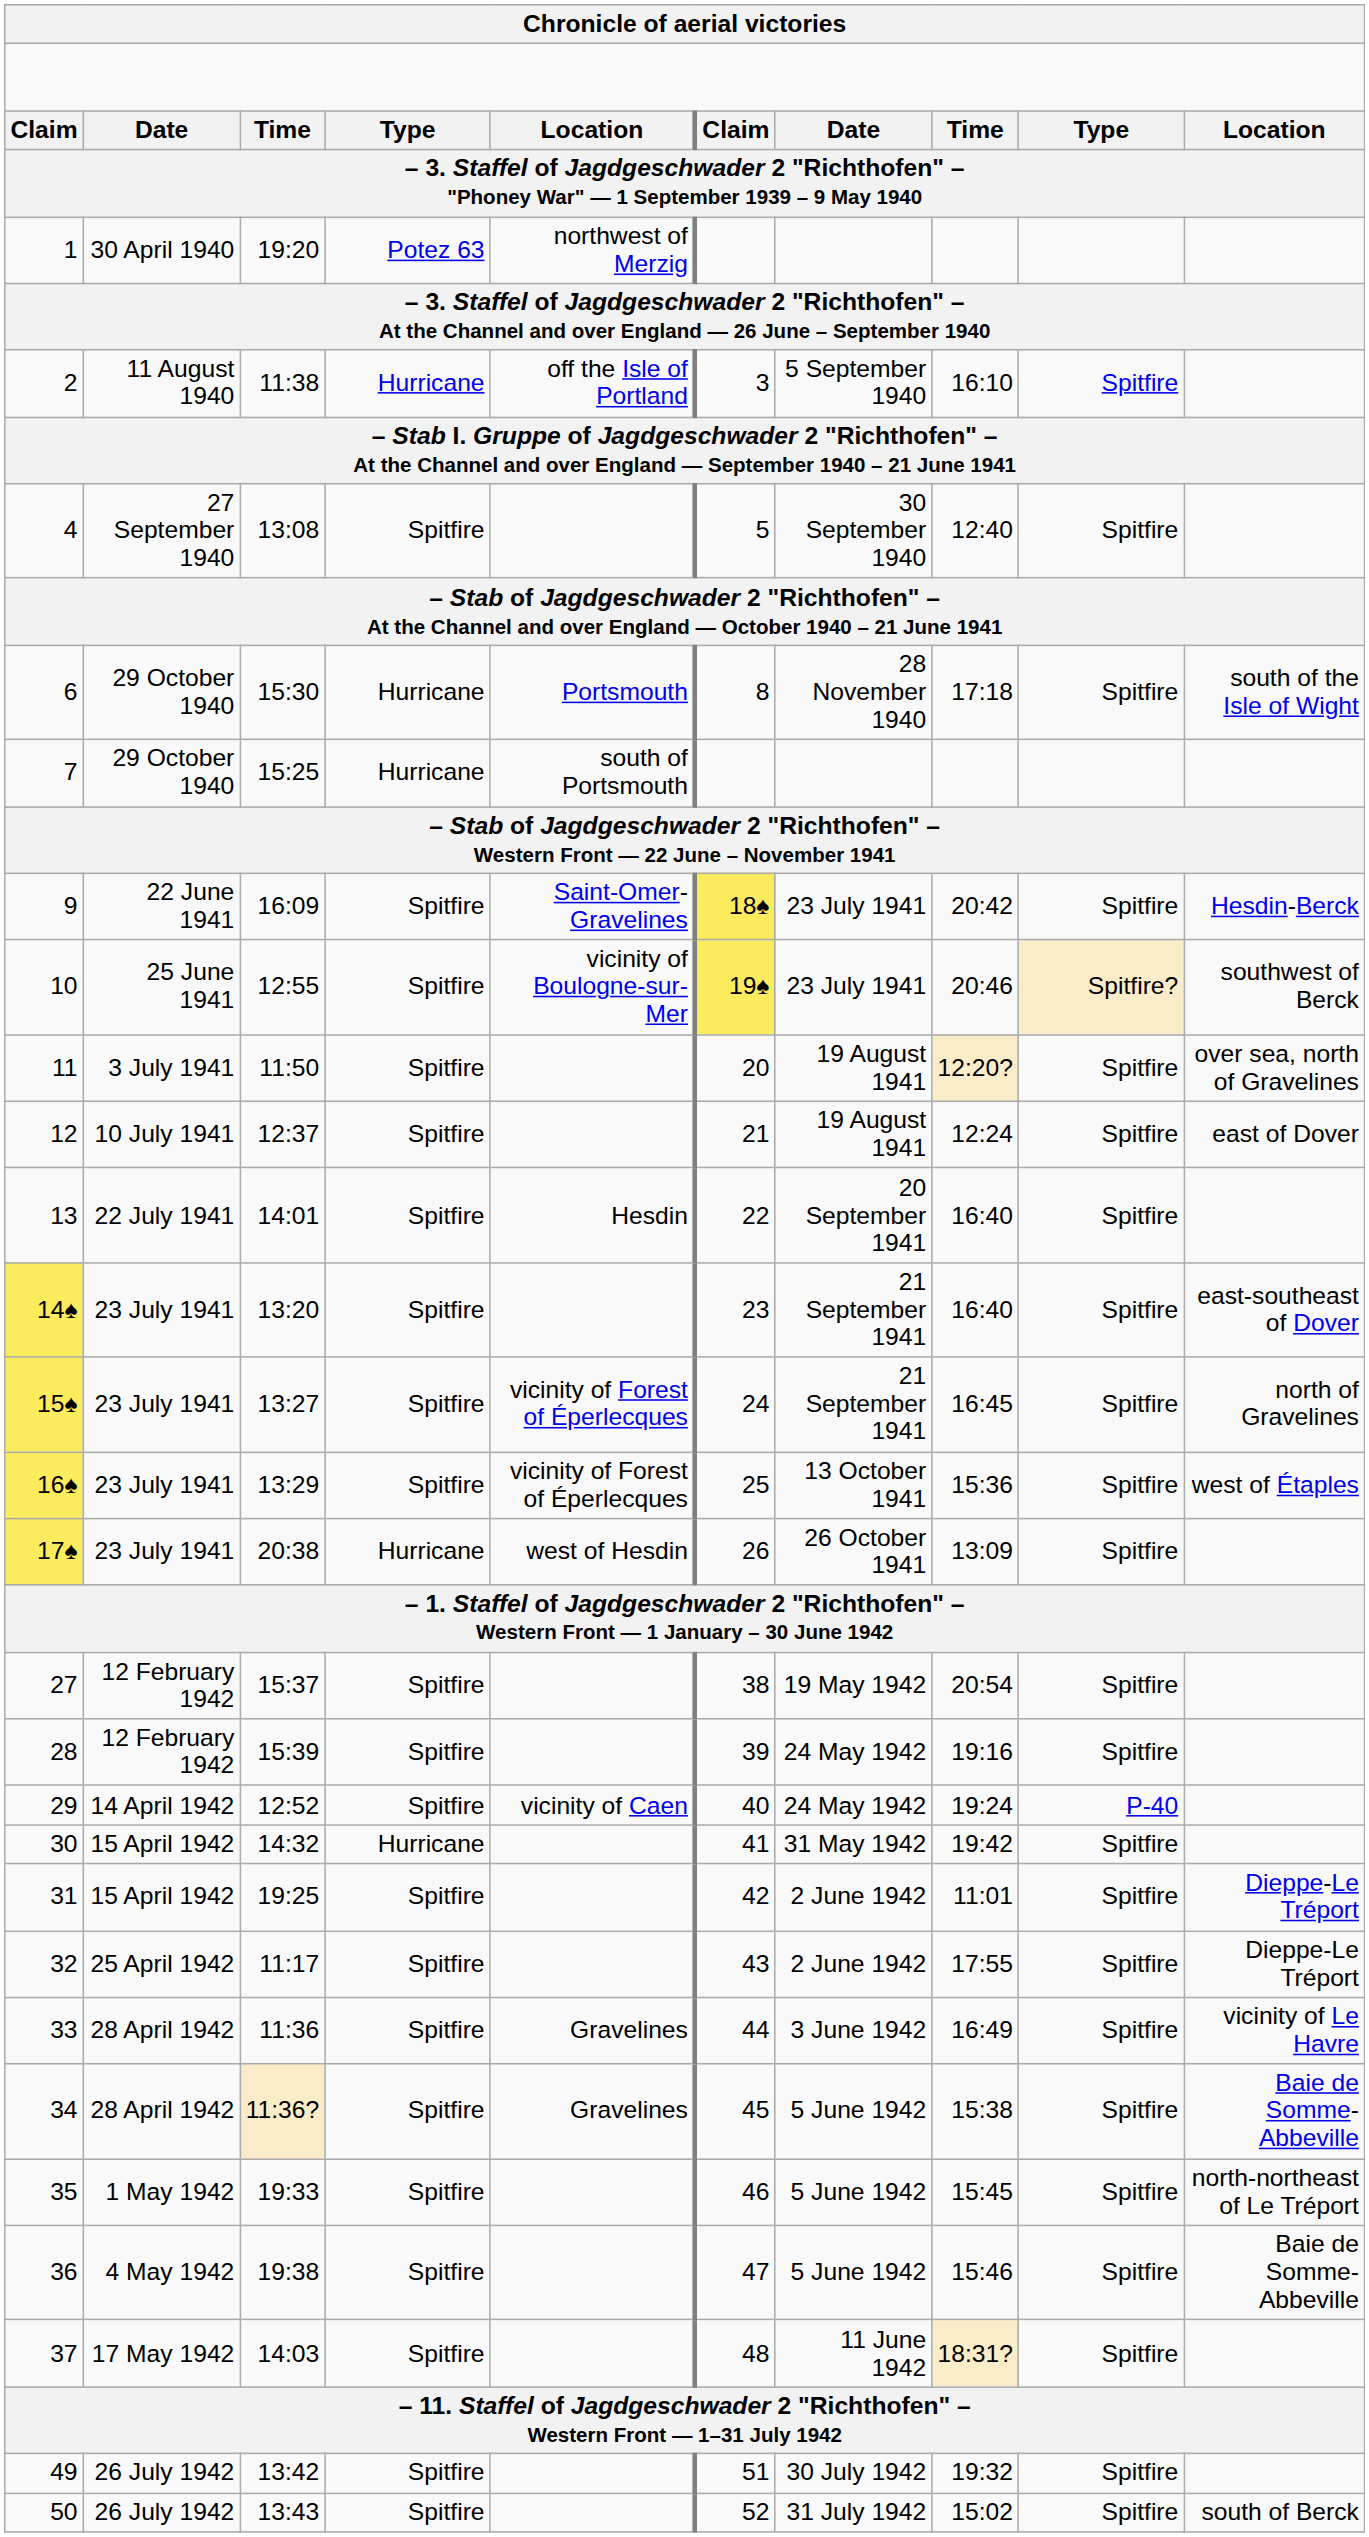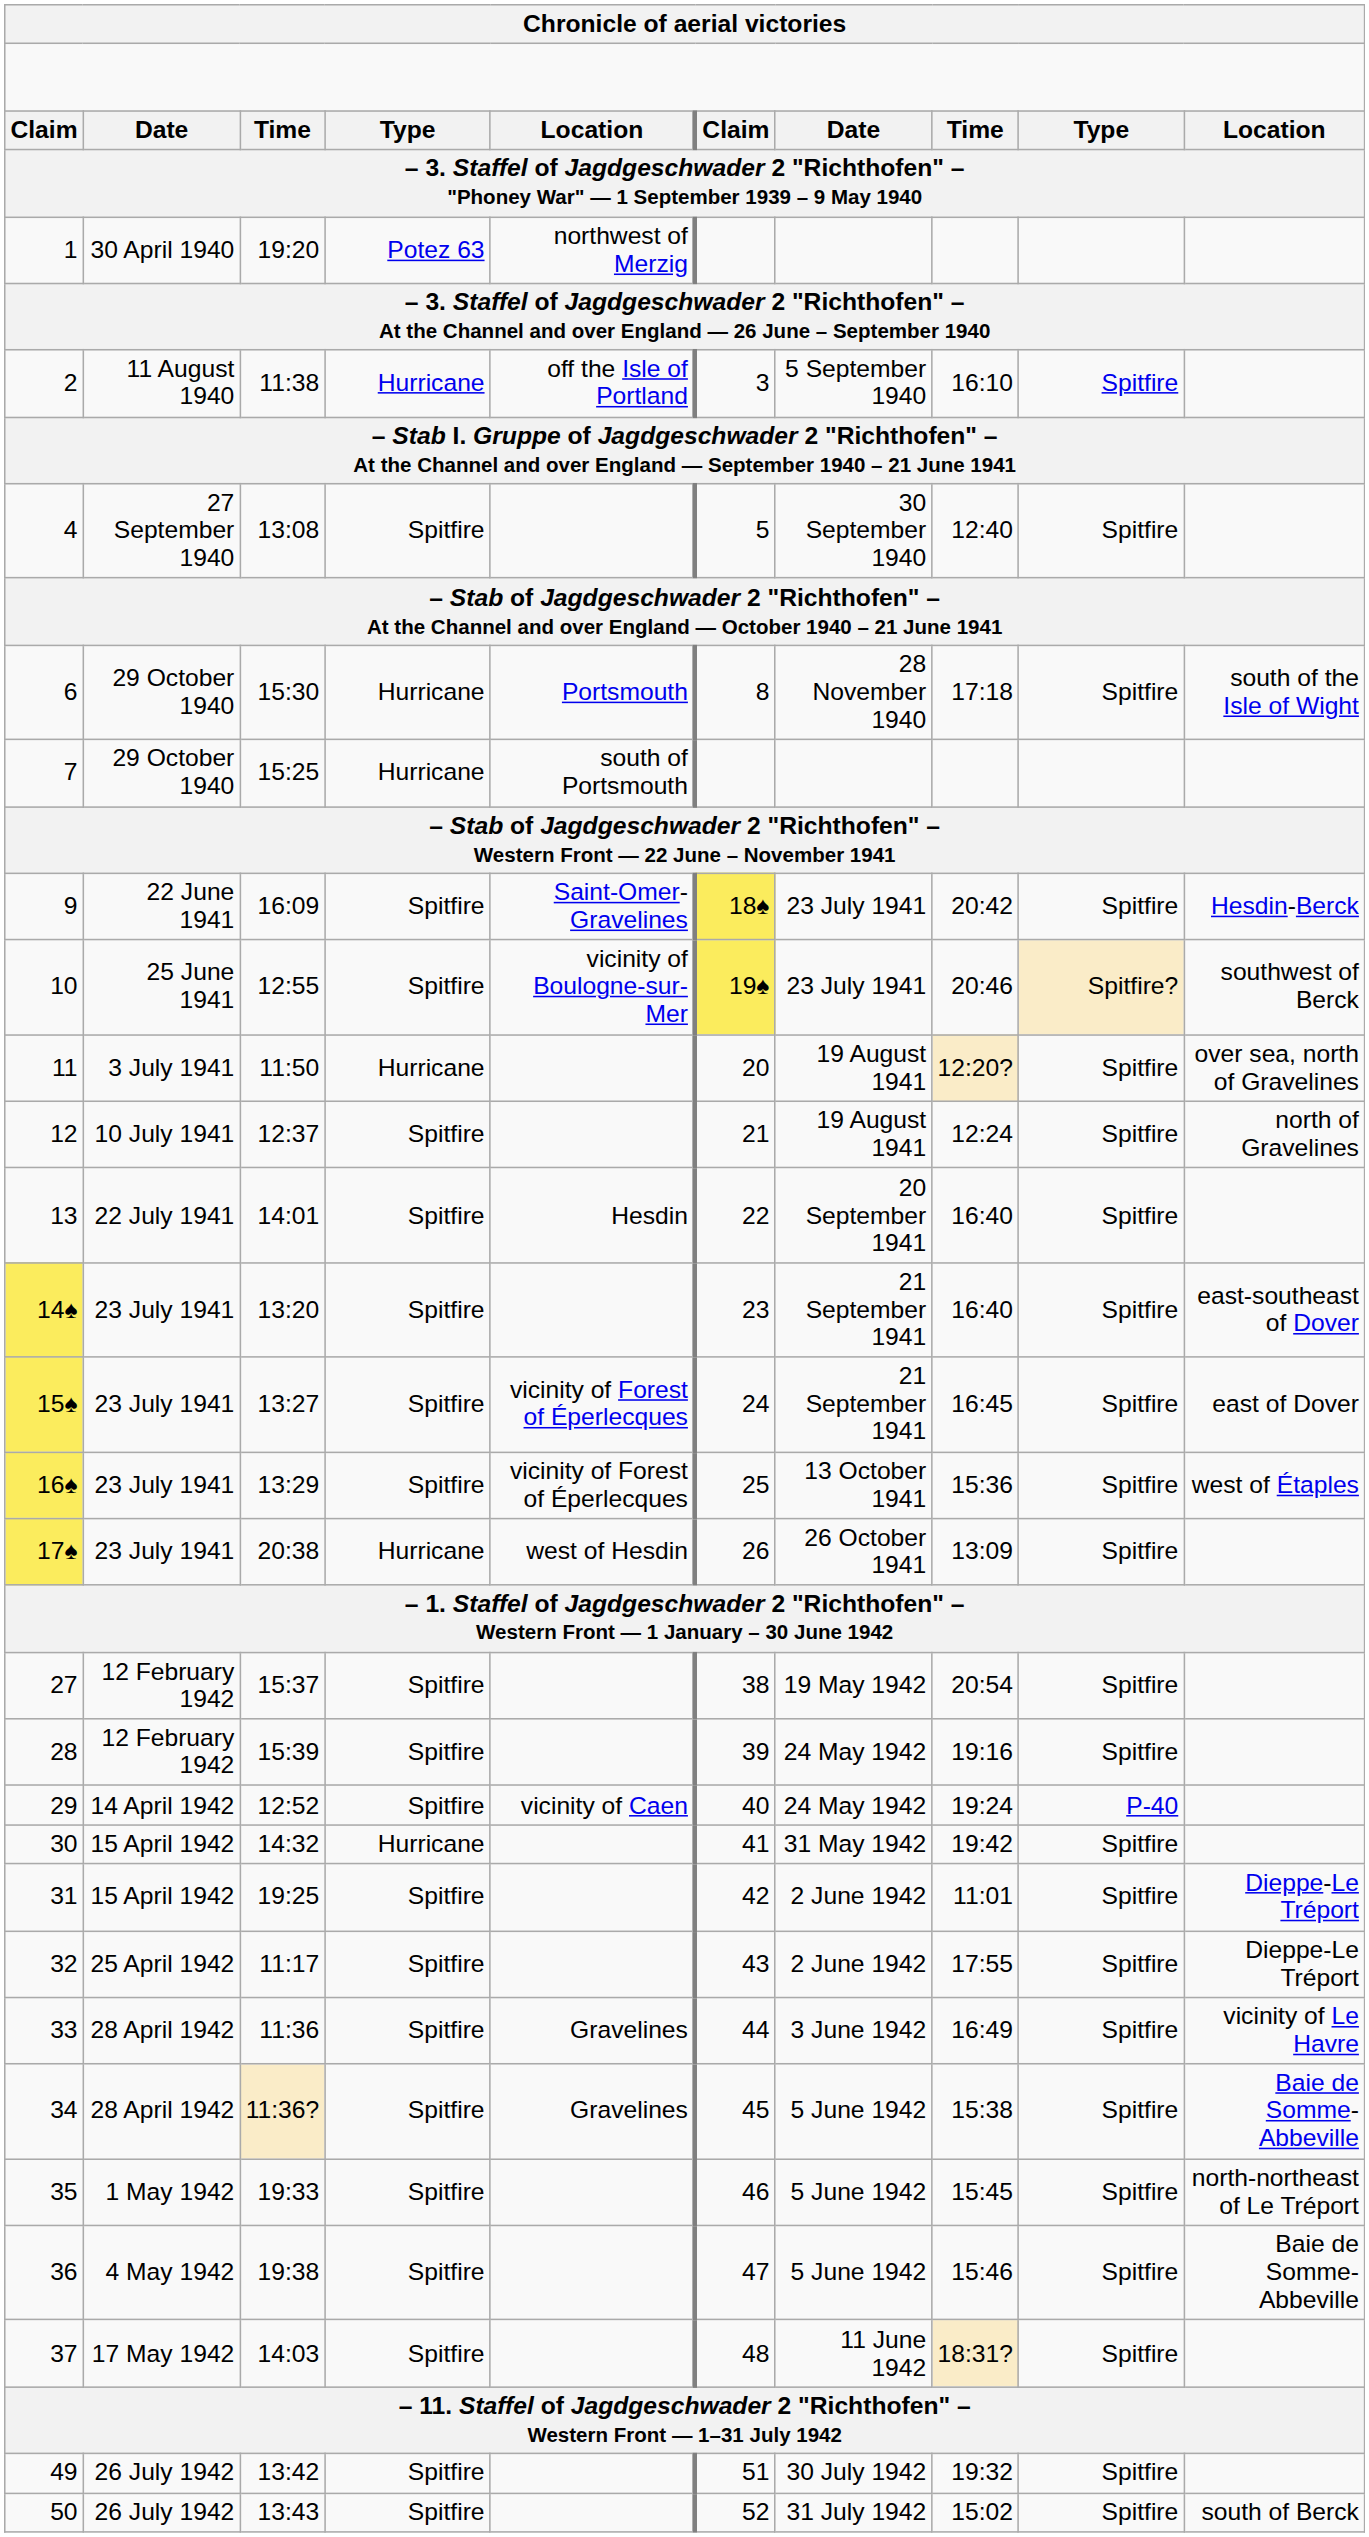(446, 1067) Spitfire -> (431, 1067) Hurricane
(1286, 1134) east of Dover -> (1300, 1134) north of Gravelines
(1300, 1404) north of Gravelines -> (1286, 1404) east of Dover
